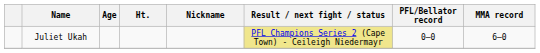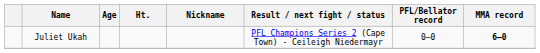(318, 37) khaki background -> (318, 37) no background
(499, 37) normal -> (499, 37) bold
